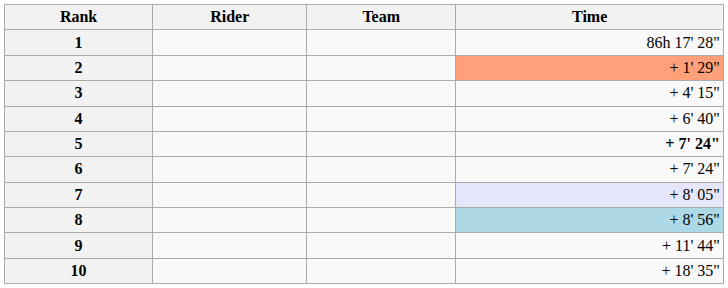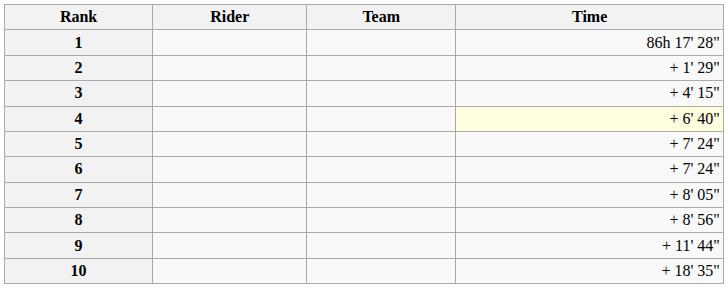(695, 67) lightsalmon background -> (695, 67) no background
(695, 118) no background -> (695, 118) lightyellow background
(693, 144) bold -> (695, 144) normal
(695, 194) lavender background -> (695, 194) no background
(695, 220) lightblue background -> (695, 220) no background
